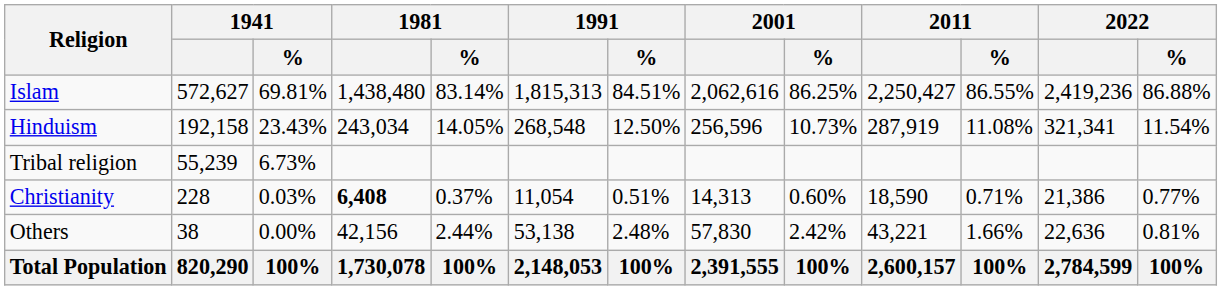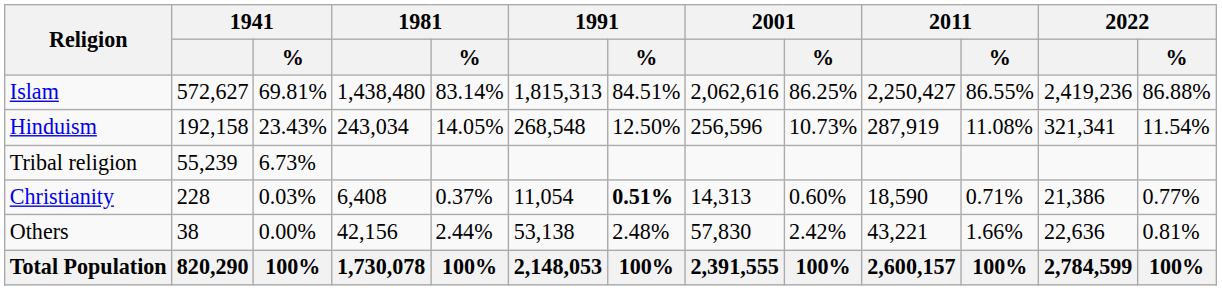(362, 197) bold -> (362, 197) normal
(641, 197) normal -> (643, 197) bold
